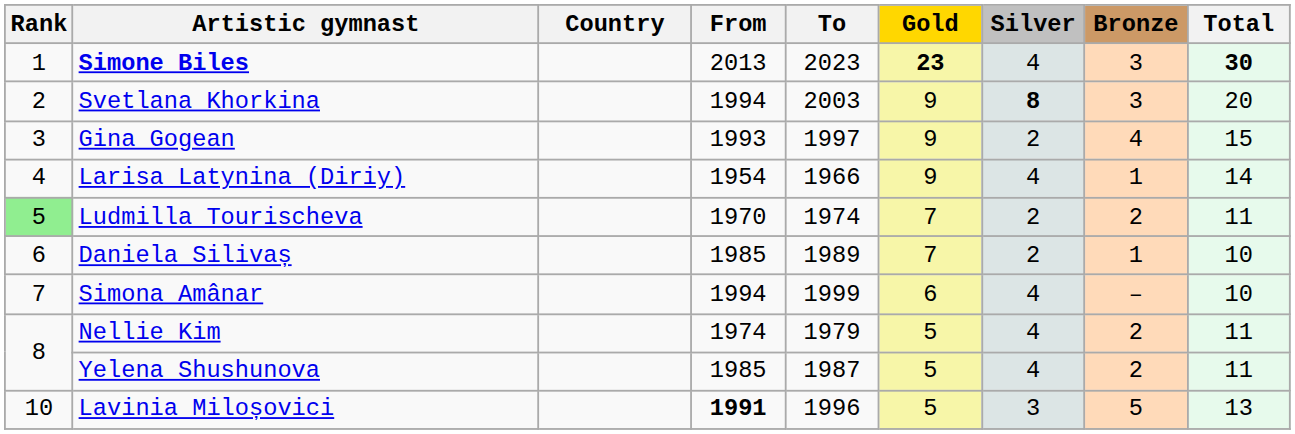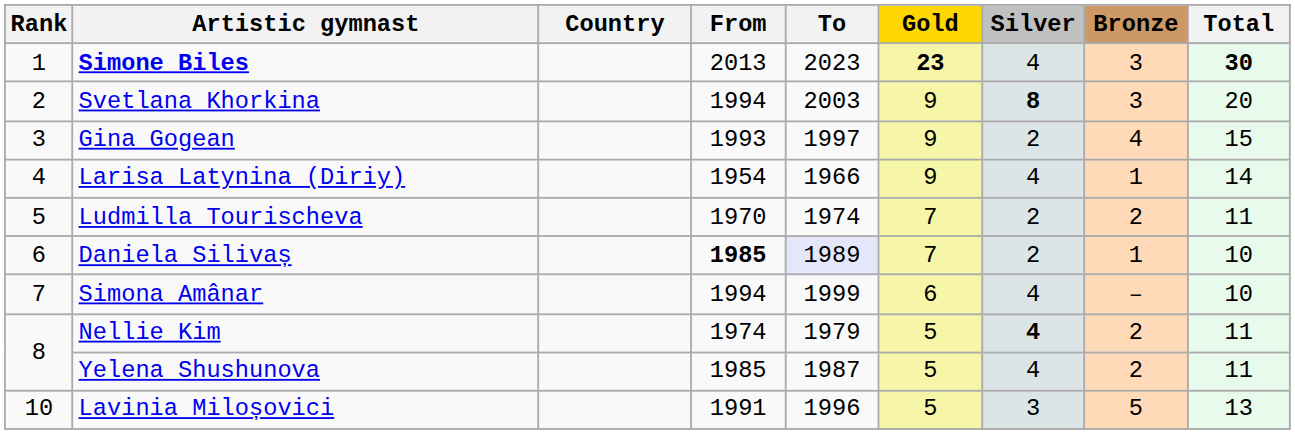(39, 217) lightgreen background -> (39, 217) no background
(738, 256) normal -> (738, 256) bold
(832, 256) no background -> (832, 256) lavender background
(1033, 333) normal -> (1033, 333) bold
(738, 410) bold -> (738, 410) normal
